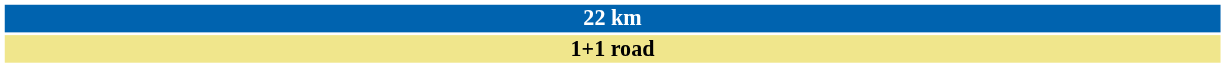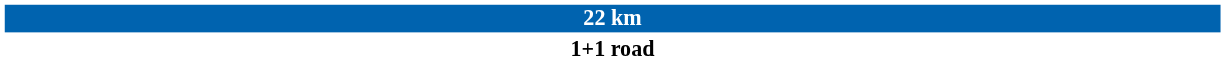(613, 48) khaki background -> (613, 48) no background
